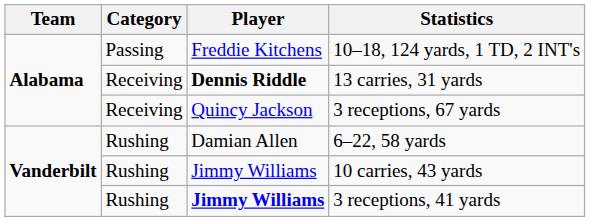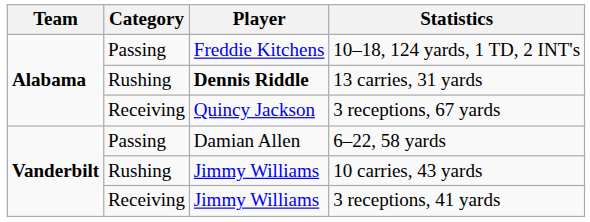(144, 80) Receiving -> (140, 80) Rushing
(137, 140) Rushing -> (137, 140) Passing
(137, 200) Rushing -> (146, 200) Receiving
(258, 200) bold -> (257, 200) normal
